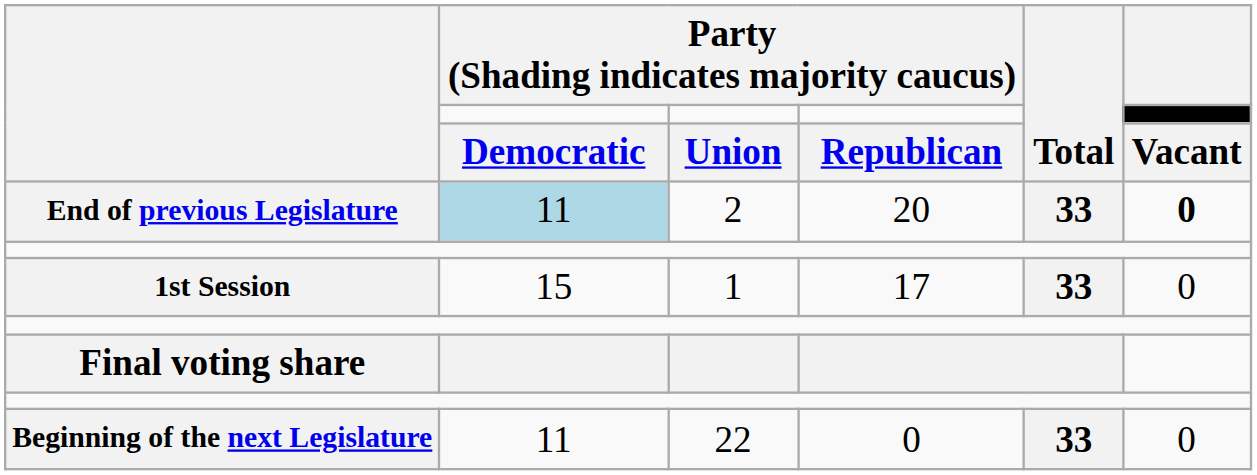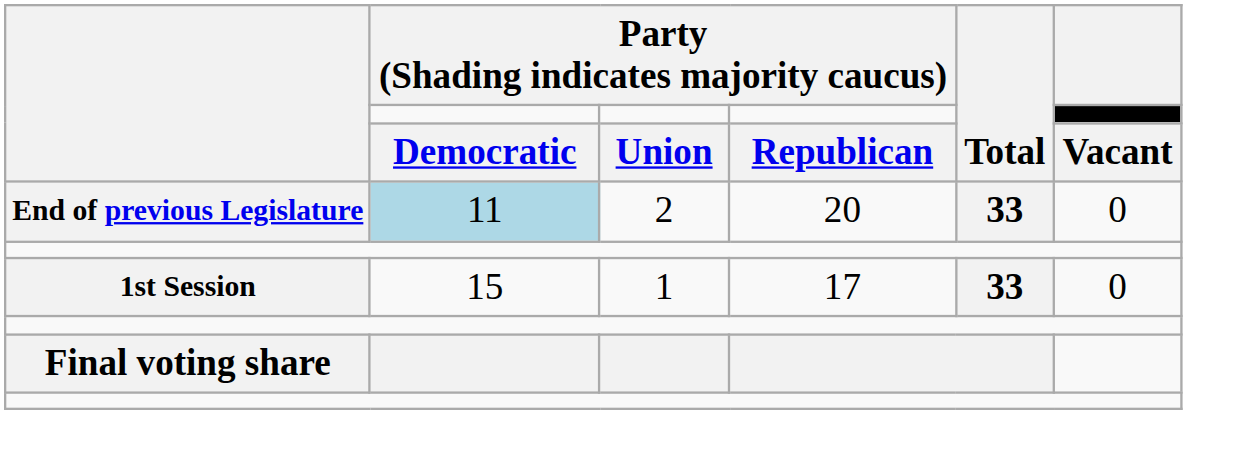(1187, 210) bold -> (1118, 210) normal
- row: (222, 438)
